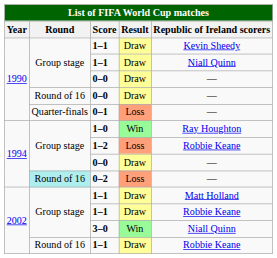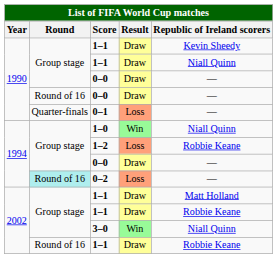(212, 129) Ray Houghton -> (212, 129) Niall Quinn
